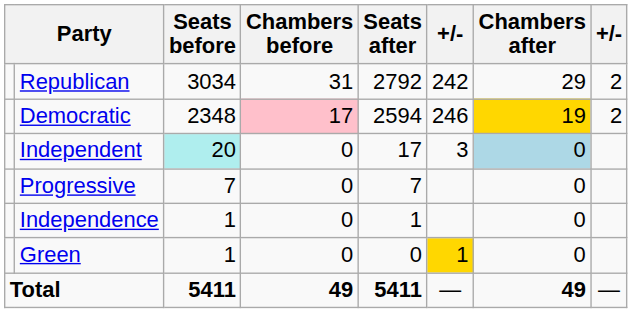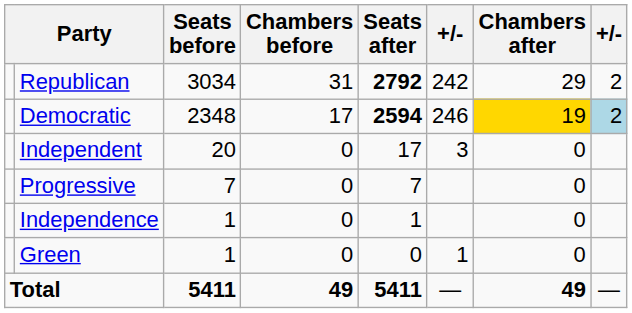(397, 81) normal -> (397, 81) bold
(341, 116) pink background -> (341, 116) no background
(397, 116) normal -> (397, 116) bold
(616, 116) no background -> (616, 116) lightblue background
(224, 150) paleturquoise background -> (224, 150) no background
(580, 150) lightblue background -> (580, 150) no background
(462, 255) gold background -> (462, 255) no background
